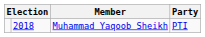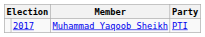(23, 26) 2018 -> (23, 26) 2017
